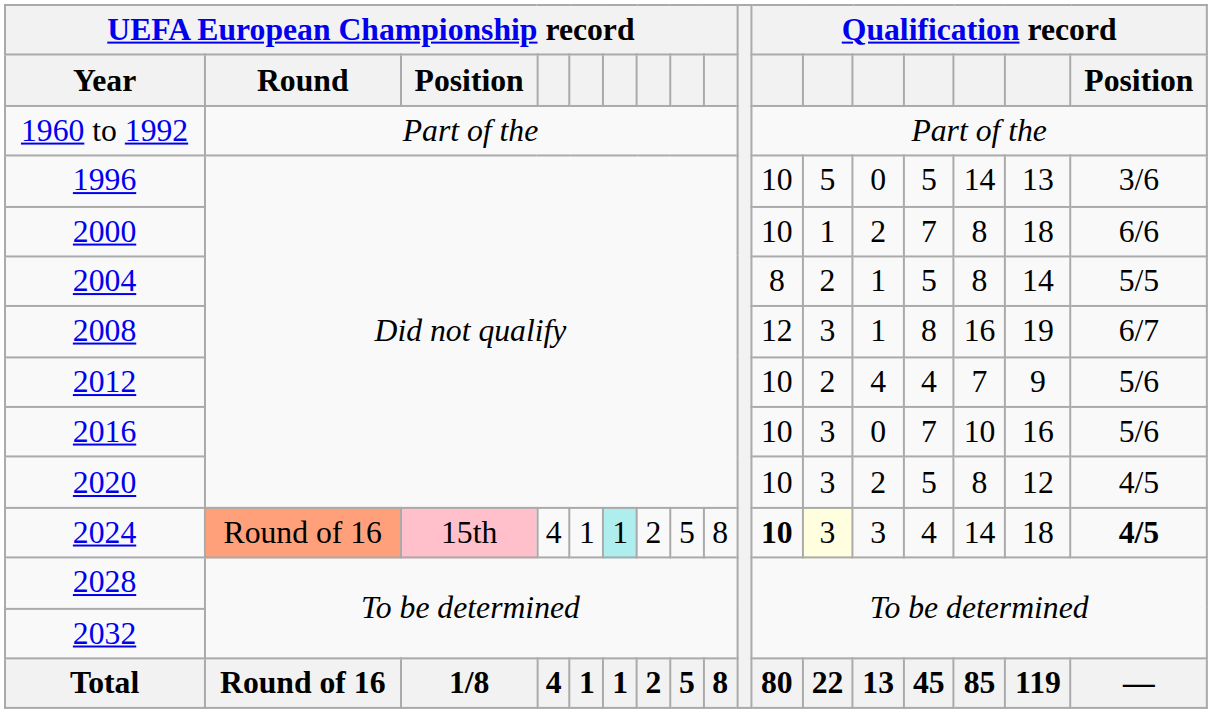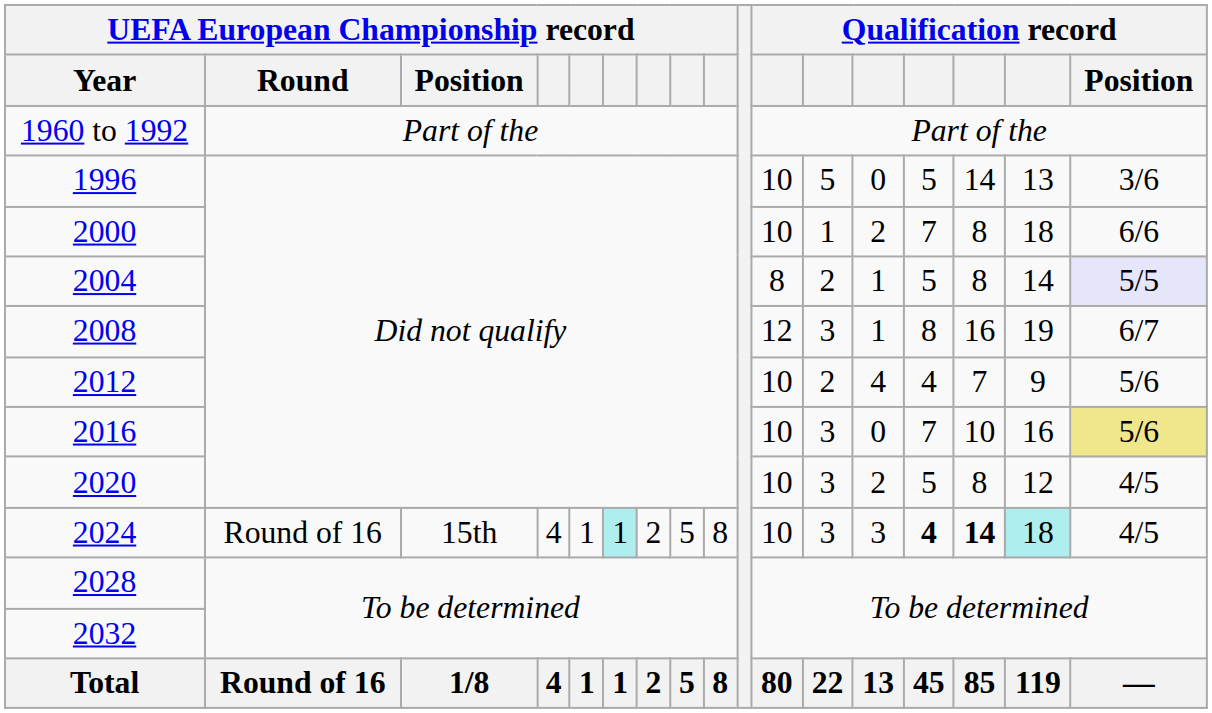(1139, 280) no background -> (1139, 280) lavender background
(1139, 431) no background -> (1139, 431) khaki background
(303, 532) lightsalmon background -> (303, 532) no background
(469, 532) pink background -> (469, 532) no background
(777, 532) bold -> (777, 532) normal
(827, 532) lightyellow background -> (827, 532) no background
(929, 532) normal -> (929, 532) bold
(980, 532) normal -> (980, 532) bold
(1038, 532) no background -> (1038, 532) paleturquoise background
(1139, 532) bold -> (1139, 532) normal
